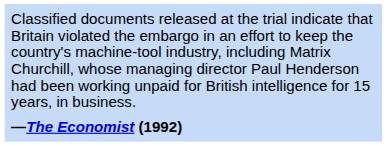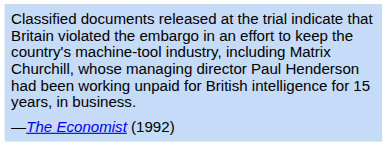(97, 127) bold -> (93, 127) normal
